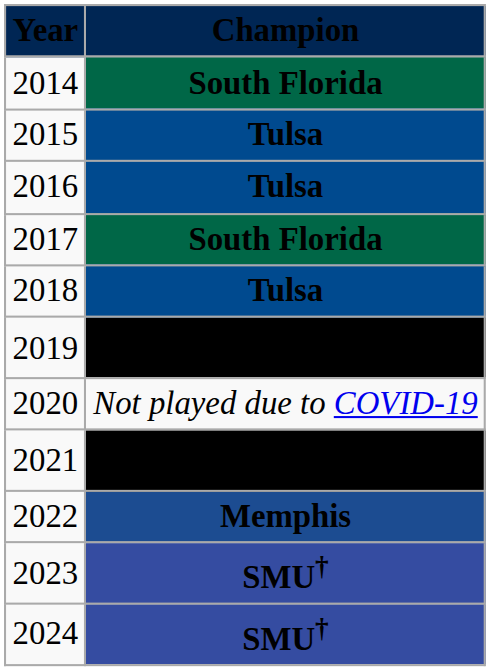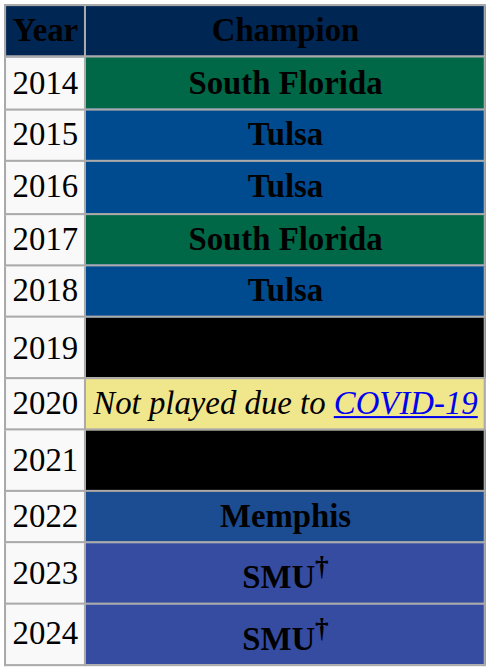(286, 403) no background -> (286, 403) khaki background
